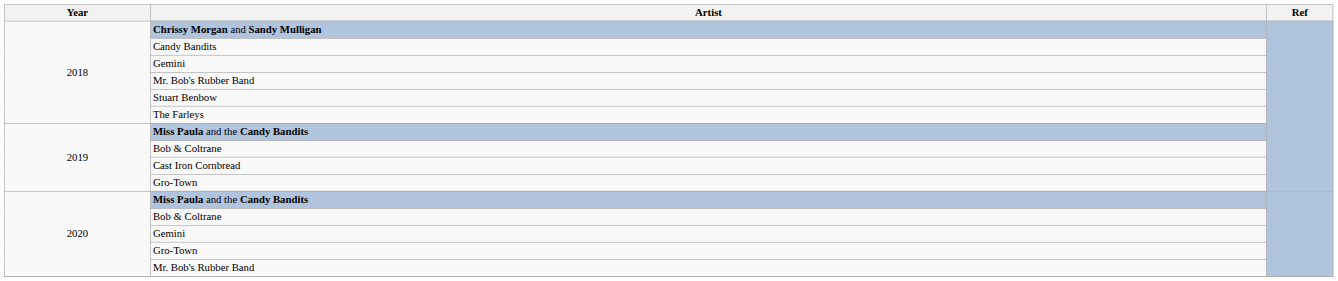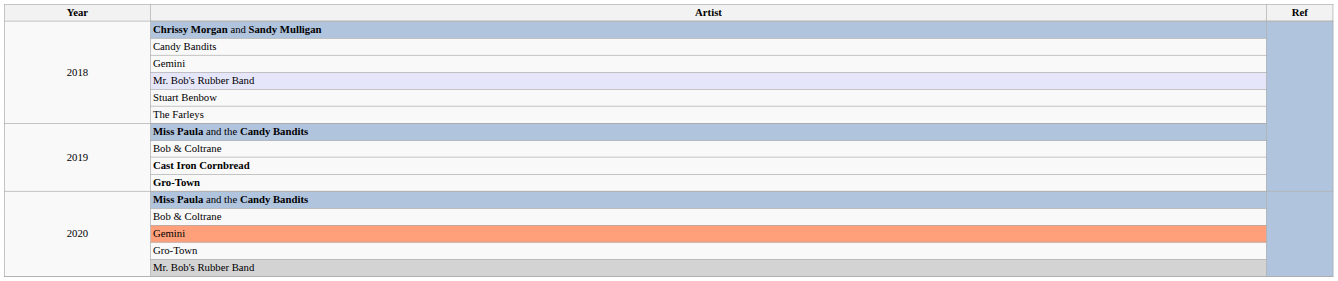(204, 81) no background -> (204, 81) lavender background
(197, 166) normal -> (201, 166) bold
(175, 183) normal -> (176, 183) bold
(169, 234) no background -> (169, 234) lightsalmon background
(204, 268) no background -> (204, 268) lightgrey background
